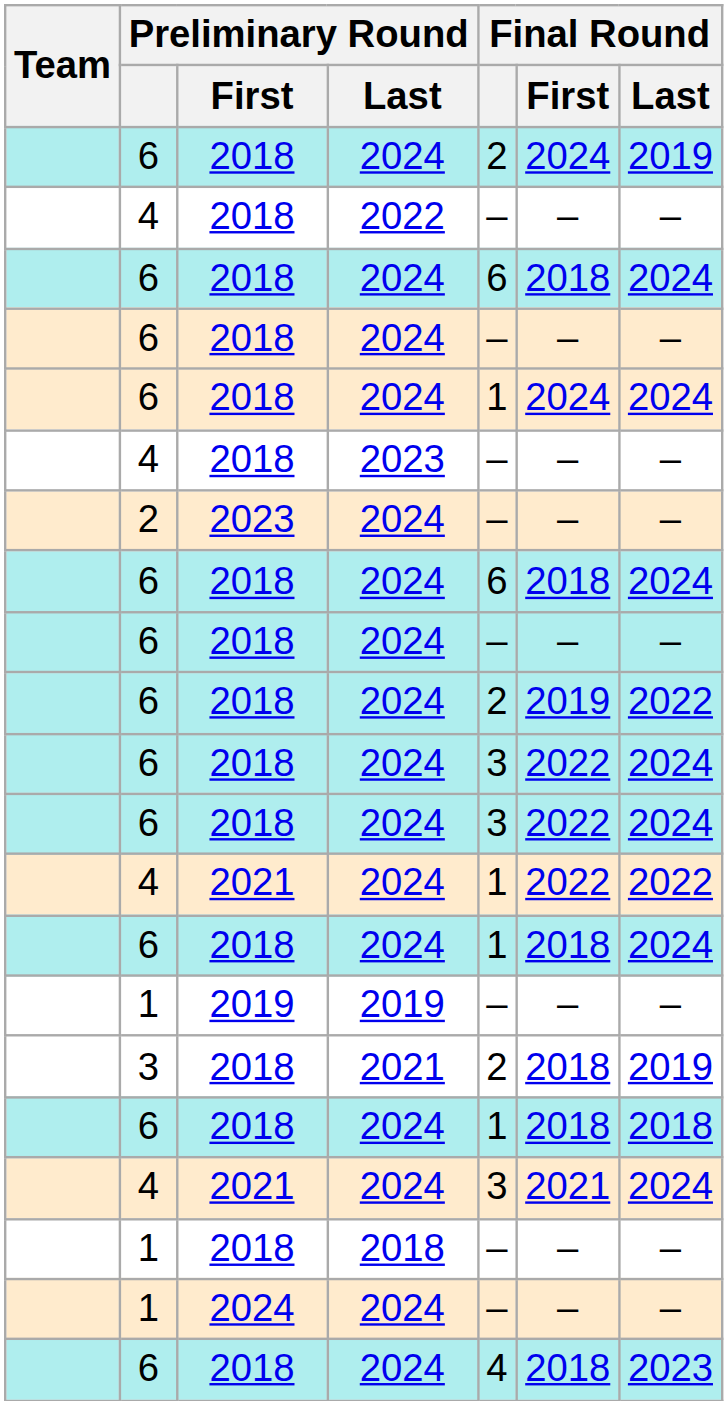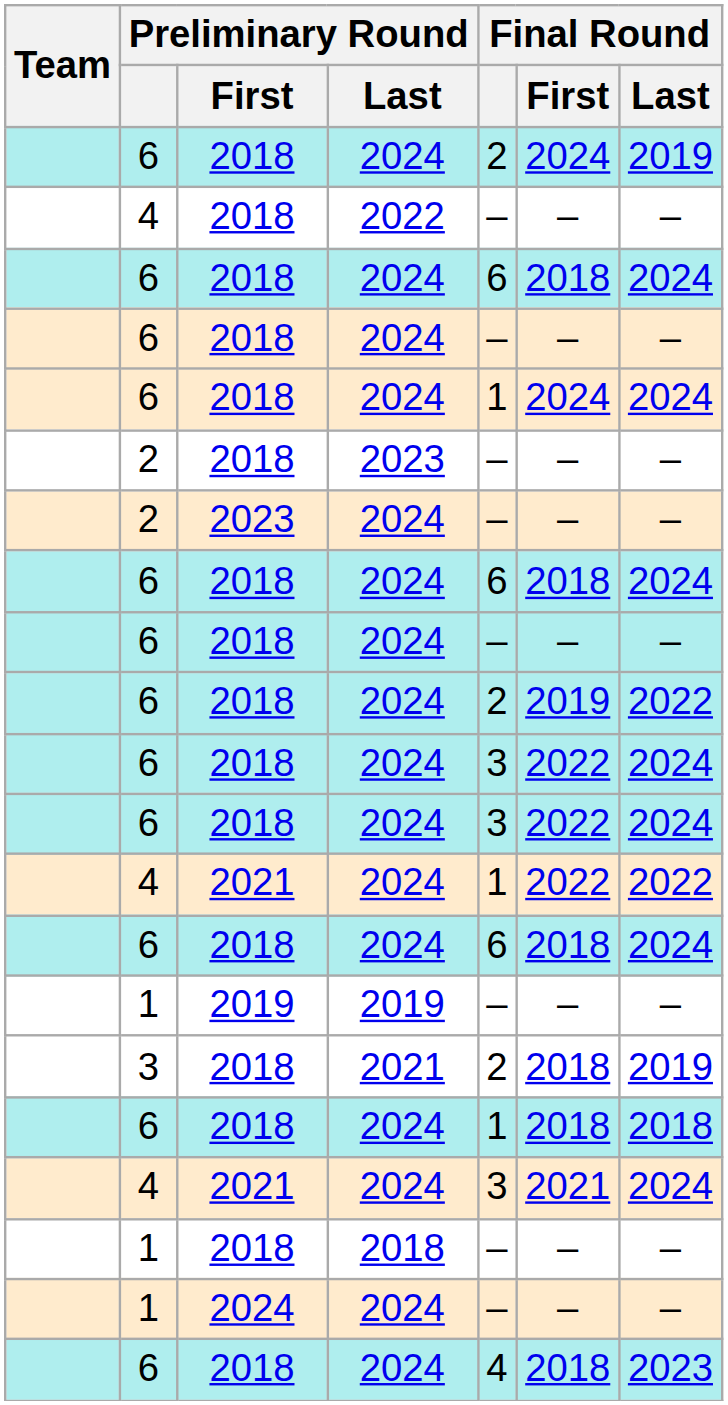(148, 459) 4 -> (148, 459) 2
(497, 944) 1 -> (497, 944) 6
